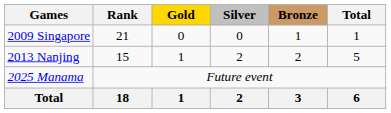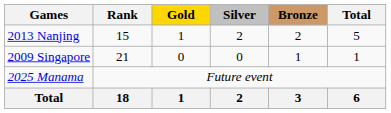rows swapped: (49, 35) <-> (43, 56)
